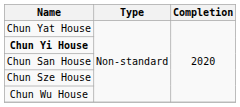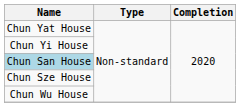(49, 45) bold -> (49, 45) normal
(49, 61) no background -> (49, 61) lightblue background
